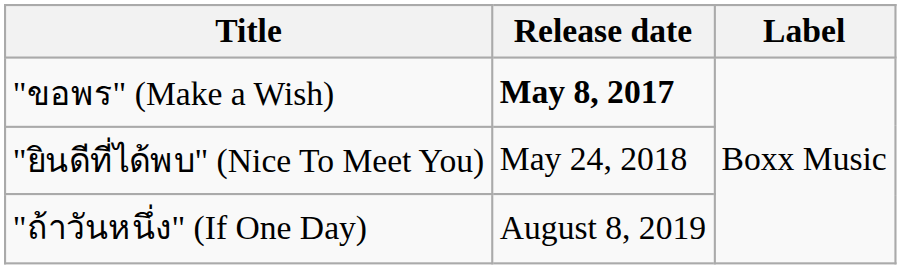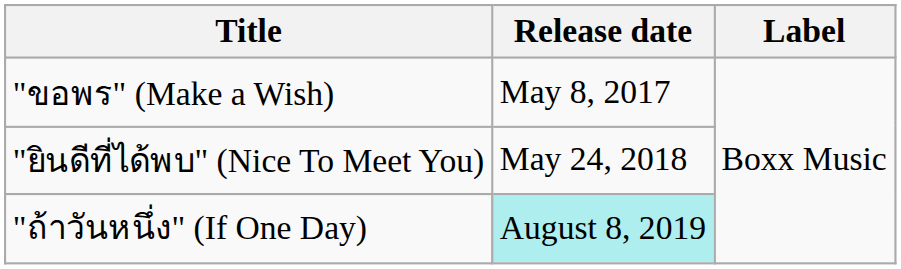(587, 91) bold -> (585, 91) normal
(603, 227) no background -> (603, 227) paleturquoise background
